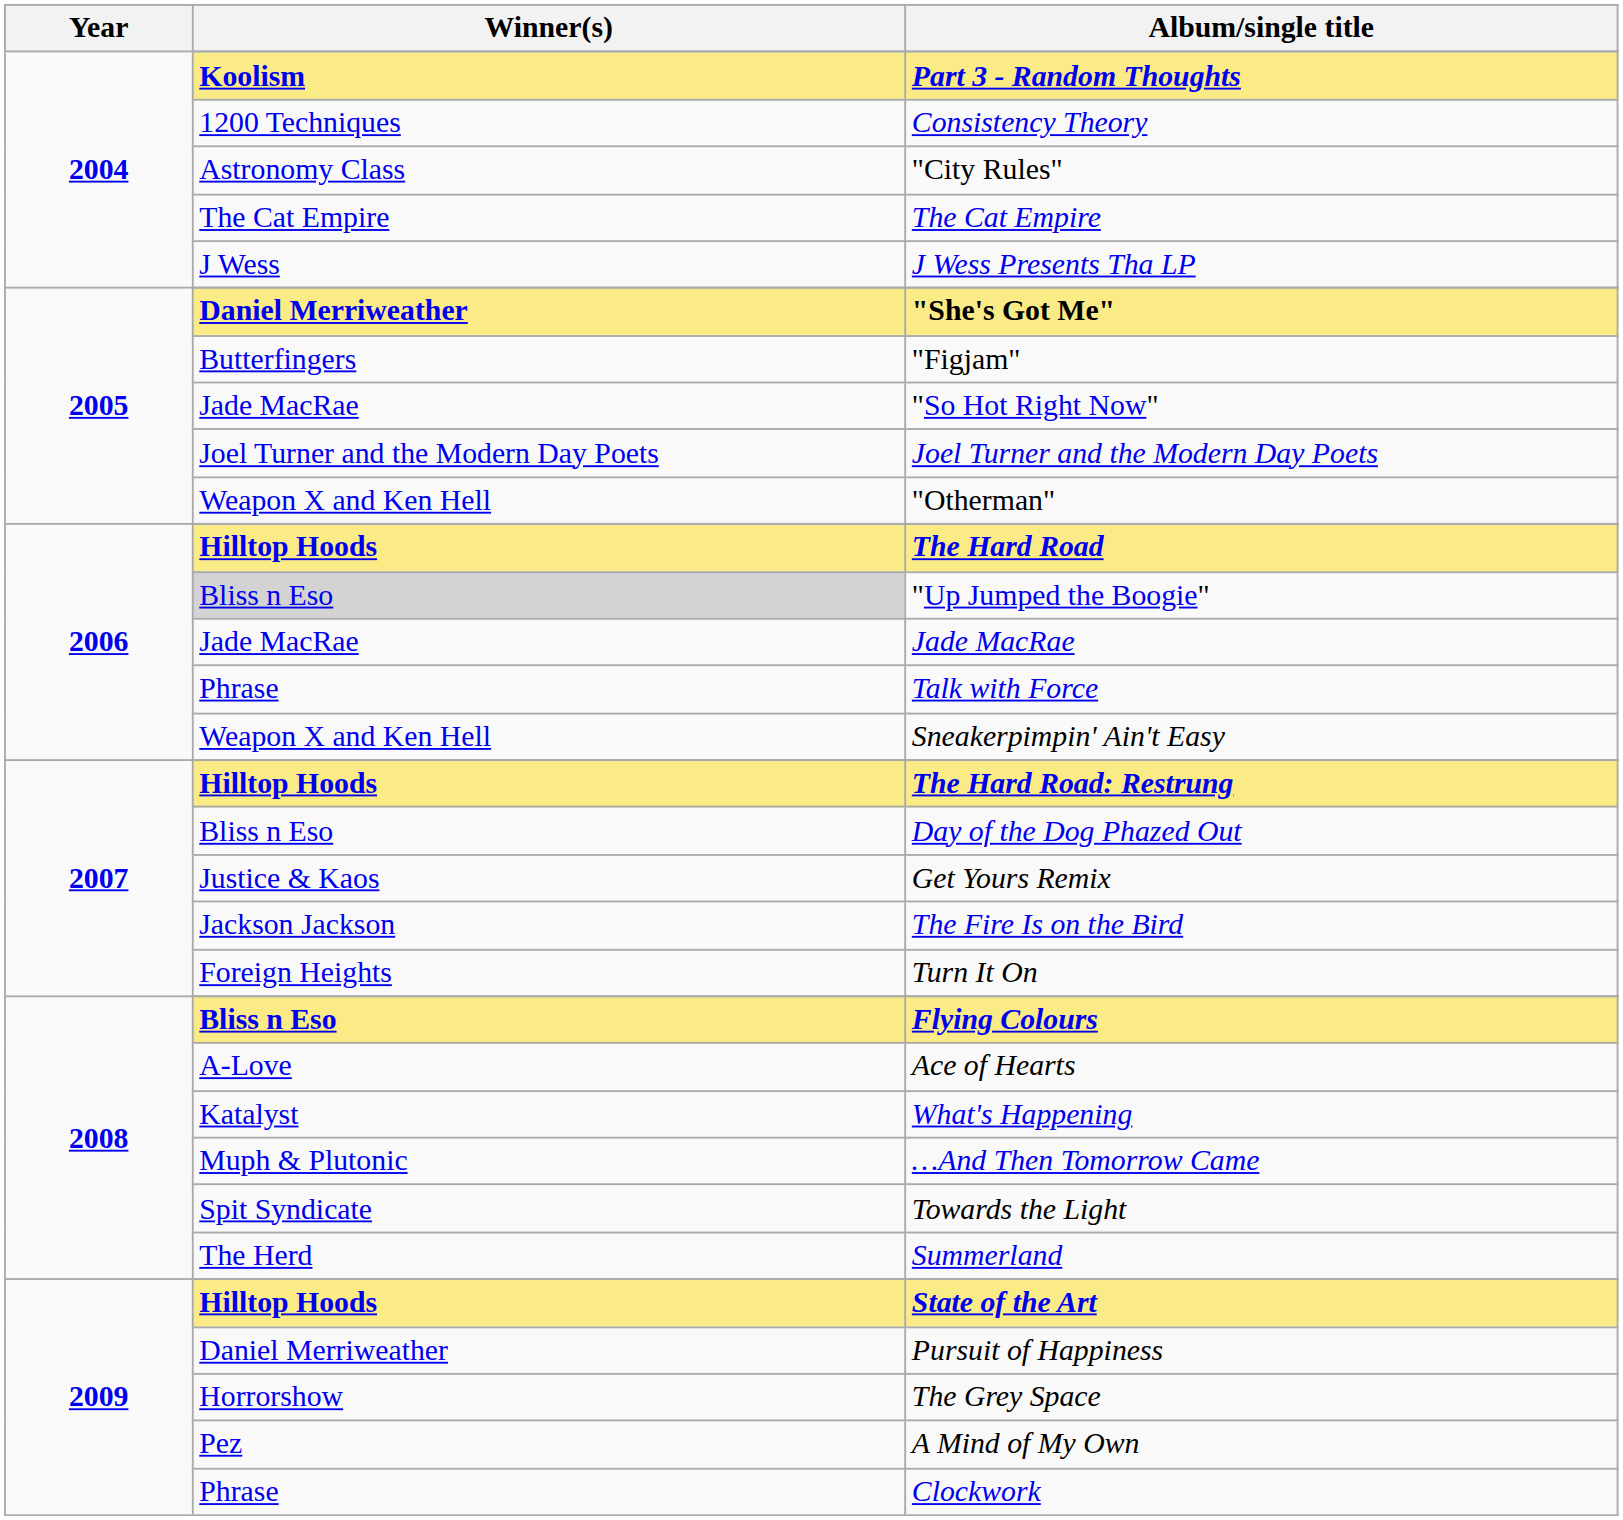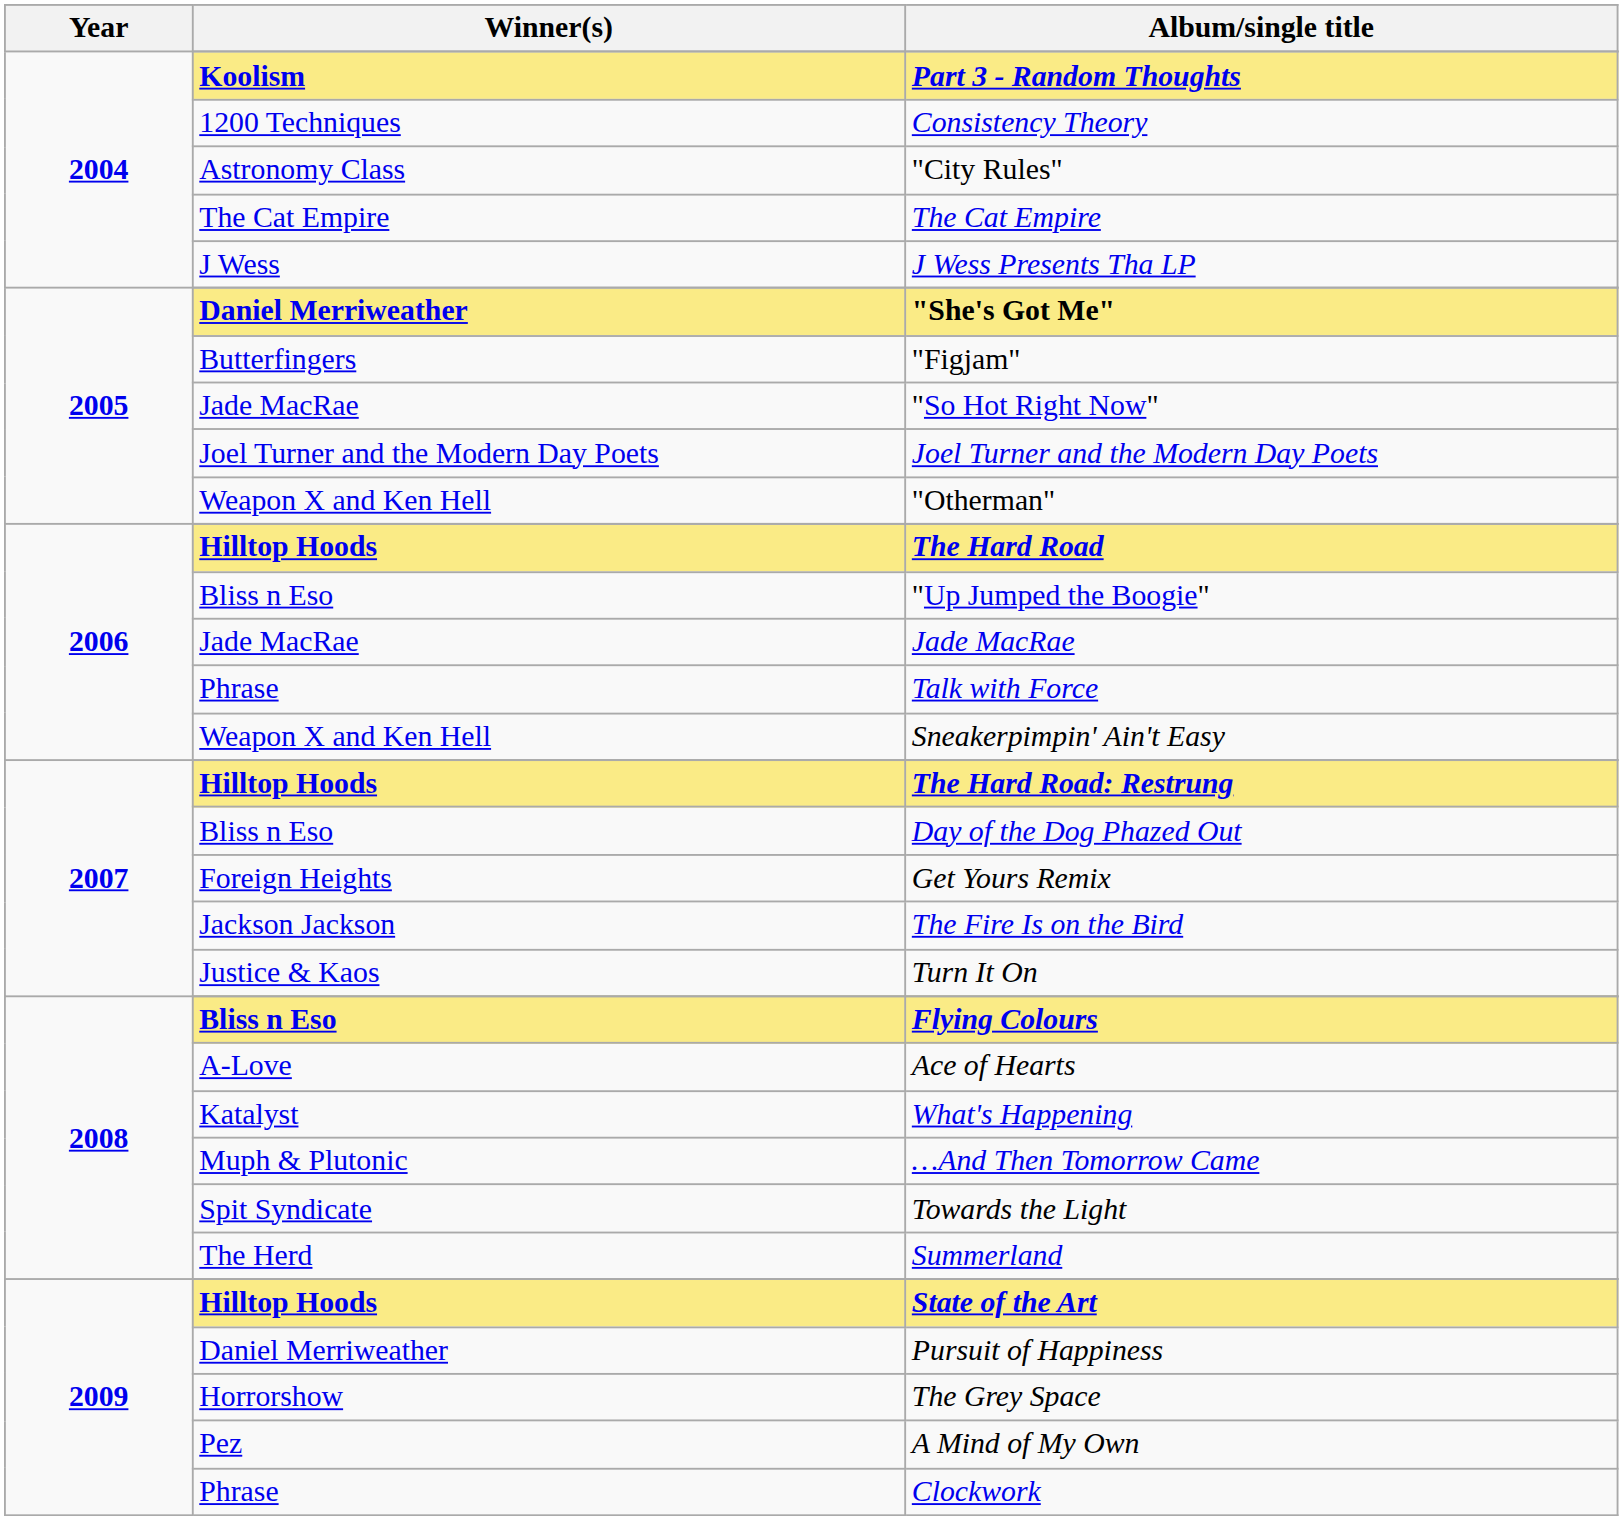(266, 594) lightgrey background -> (266, 594) no background
(289, 877) Justice & Kaos -> (296, 877) Foreign Heights
(296, 972) Foreign Heights -> (289, 972) Justice & Kaos
